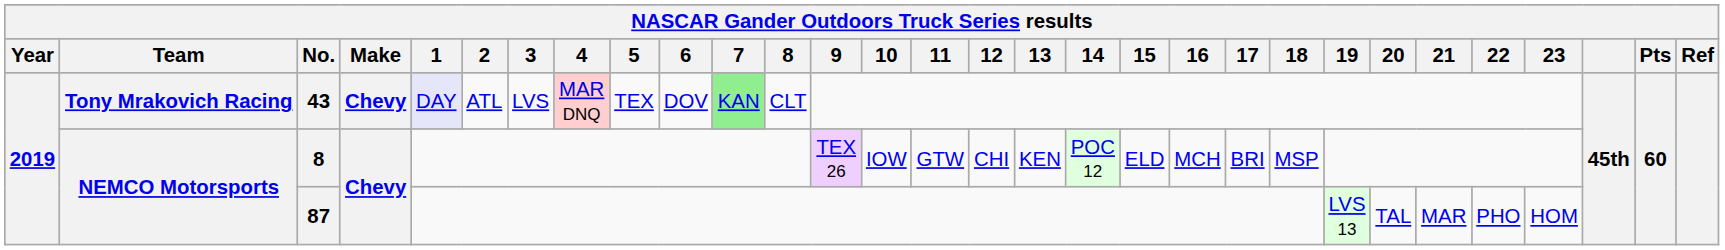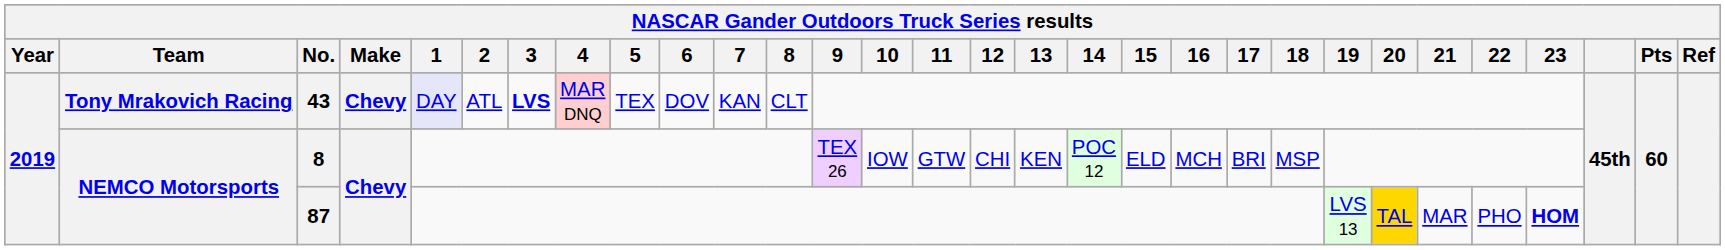(531, 101) normal -> (531, 101) bold
(739, 101) lightgreen background -> (740, 101) no background
(1393, 216) no background -> (1394, 216) gold background
(1554, 216) normal -> (1555, 216) bold
